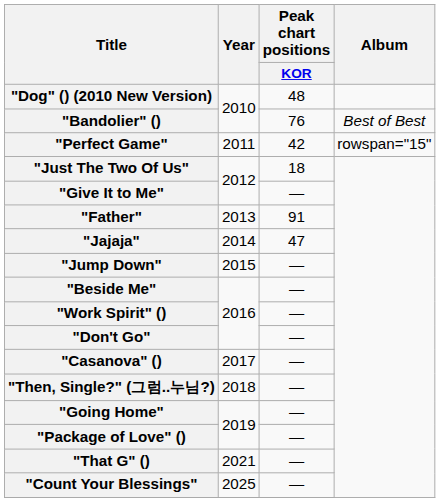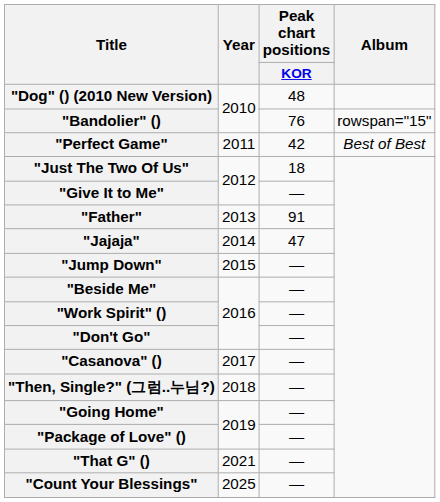(384, 120) Best of Best -> (384, 120) rowspan="15"
(384, 144) rowspan="15" -> (384, 144) Best of Best
